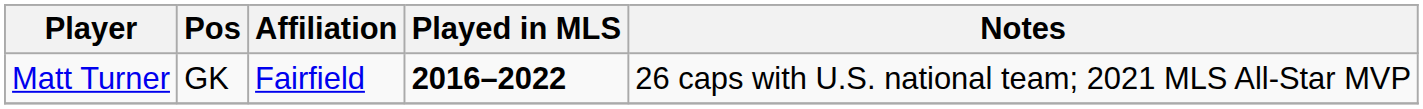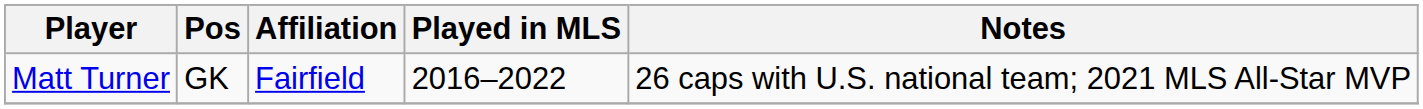(489, 77) bold -> (489, 77) normal
